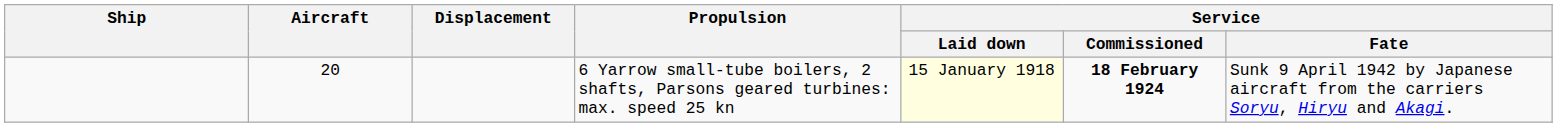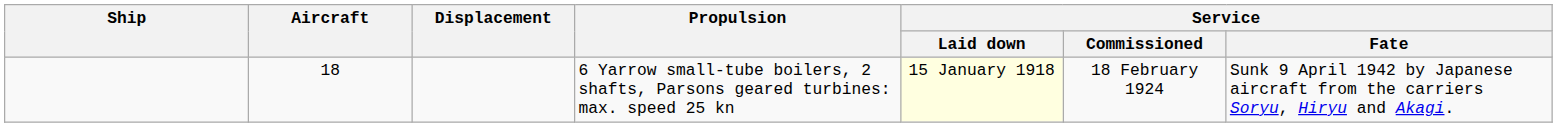(330, 71) 20 -> (330, 71) 18
(1145, 80) bold -> (1145, 80) normal
